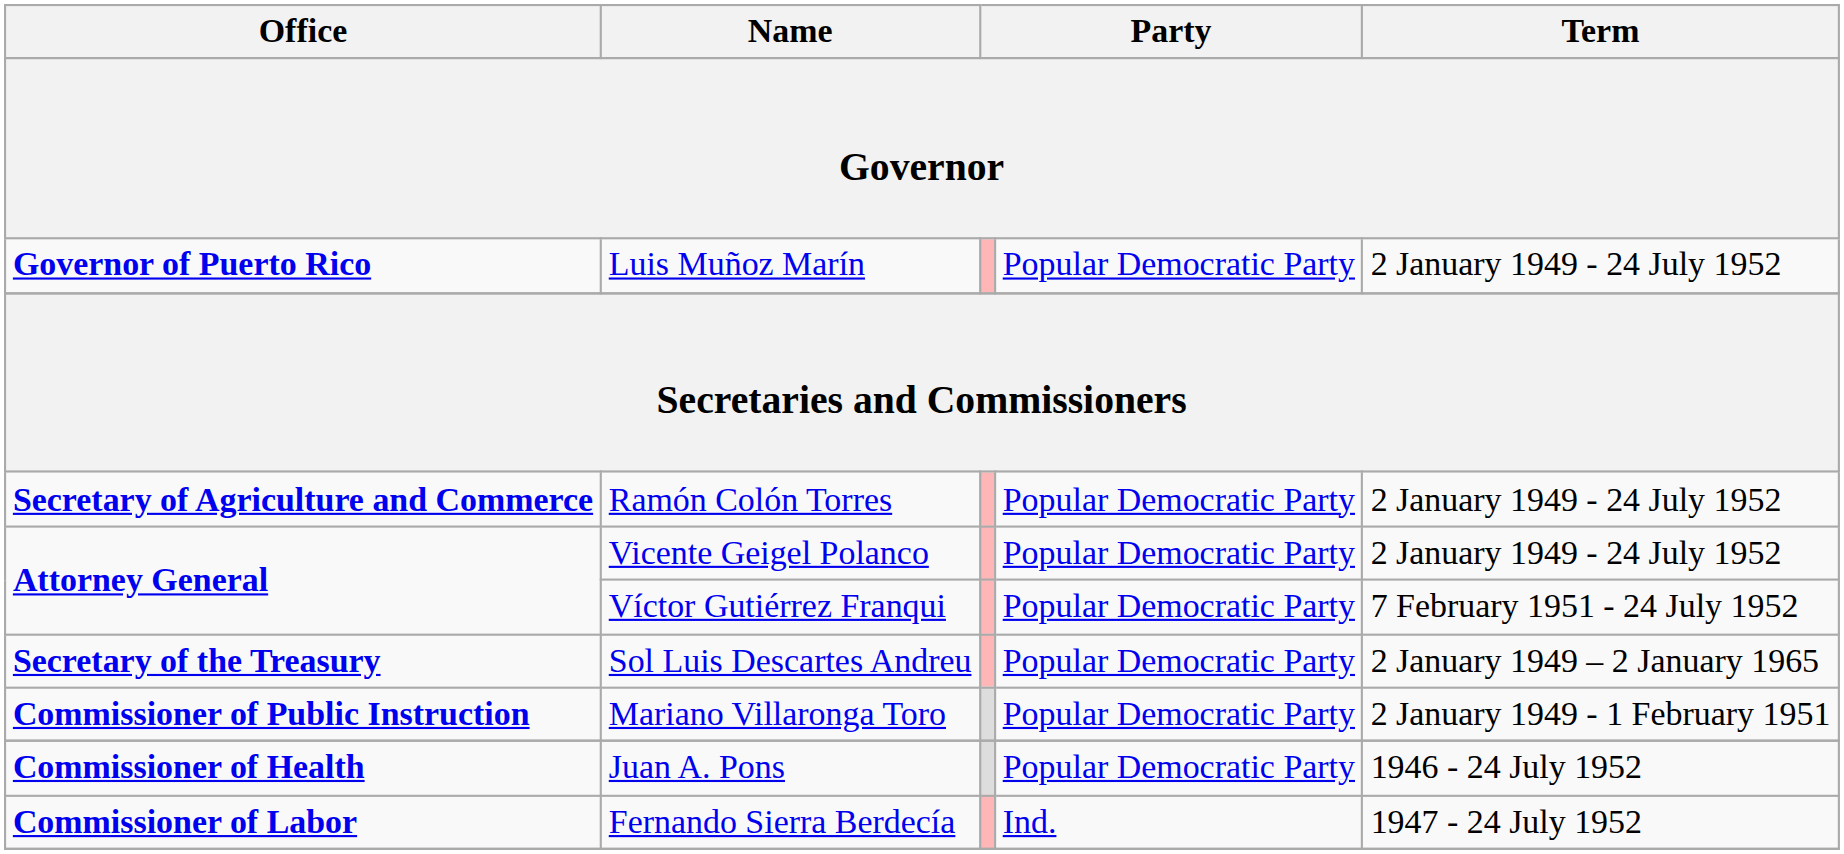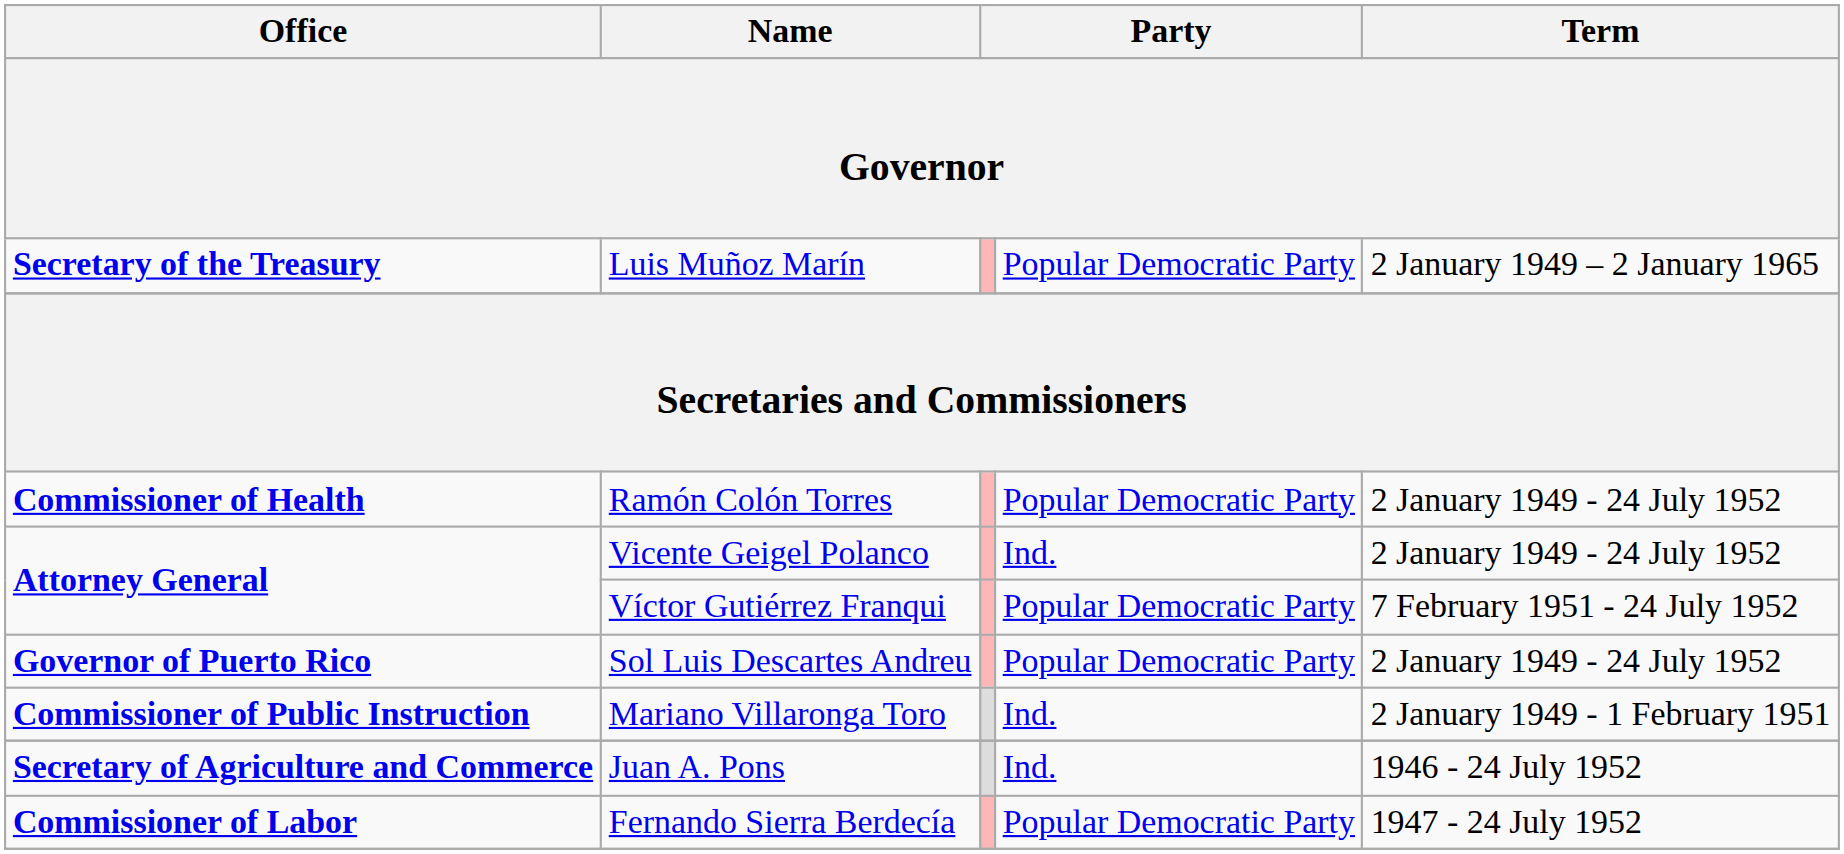(192, 264) Governor of Puerto Rico -> (197, 264) Secretary of the Treasury
(1576, 264) 2 January 1949 - 24 July 1952 -> (1595, 264) 2 January 1949 – 2 January 1965
(303, 498) Secretary of Agriculture and Commerce -> (189, 498) Commissioner of Health
(1179, 552) Popular Democratic Party -> (1030, 552) Ind.
(197, 659) Secretary of the Treasury -> (192, 659) Governor of Puerto Rico
(1595, 659) 2 January 1949 – 2 January 1965 -> (1576, 659) 2 January 1949 - 24 July 1952
(1179, 713) Popular Democratic Party -> (1030, 713) Ind.
(189, 767) Commissioner of Health -> (303, 767) Secretary of Agriculture and Commerce
(1179, 767) Popular Democratic Party -> (1030, 767) Ind.
(1030, 821) Ind. -> (1179, 821) Popular Democratic Party
